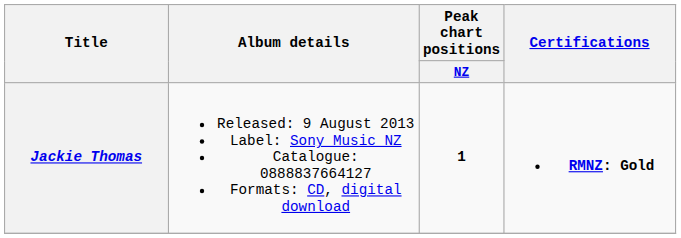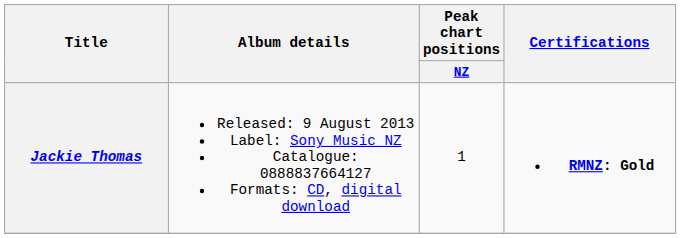(462, 158) bold -> (462, 158) normal
